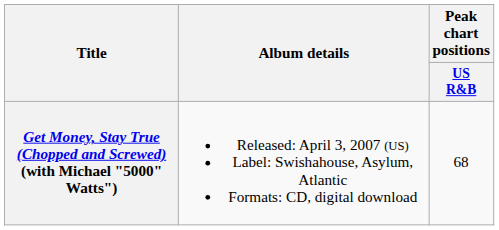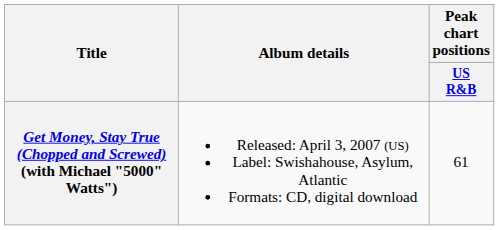(461, 162) 68 -> (461, 162) 61
